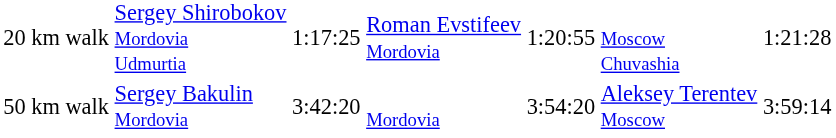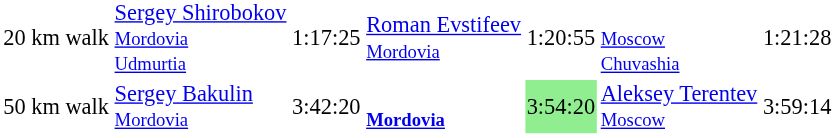(403, 120) normal -> (406, 118) bold
(561, 106) no background -> (561, 106) lightgreen background
